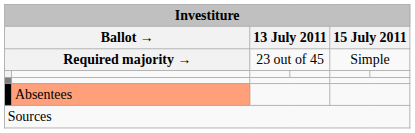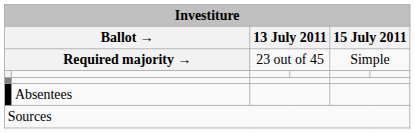(44, 94) lightsalmon background -> (44, 94) no background
